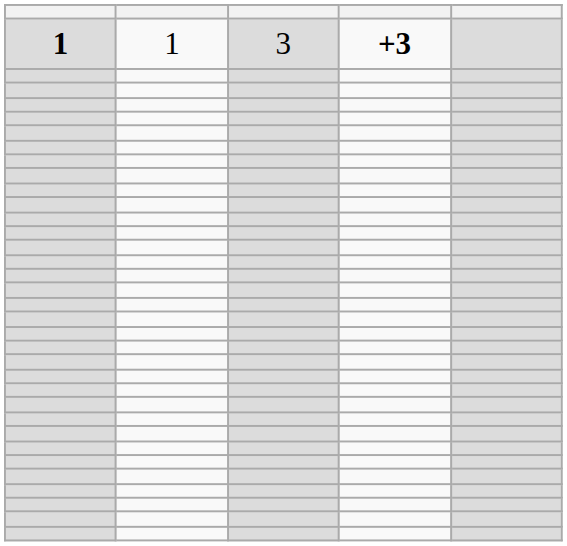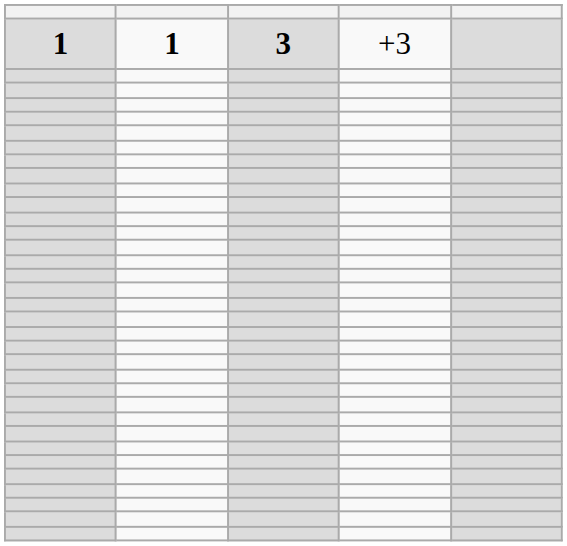(172, 43) normal -> (172, 43) bold
(283, 43) normal -> (283, 43) bold
(395, 43) bold -> (395, 43) normal
